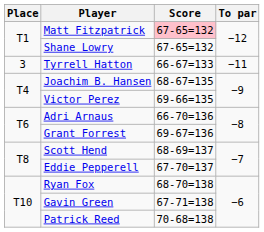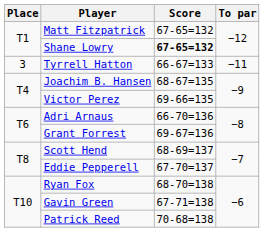(185, 30) pink background -> (185, 30) no background
(185, 47) normal -> (185, 47) bold
